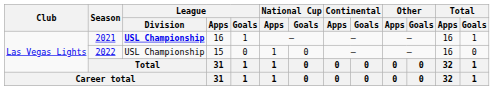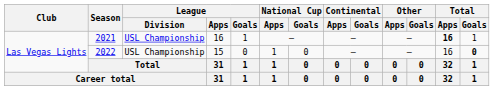(165, 38) bold -> (165, 38) normal
(448, 38) normal -> (448, 38) bold
(474, 52) normal -> (474, 52) bold
